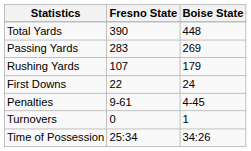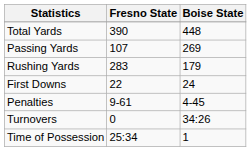(119, 48) 283 -> (119, 48) 107
(119, 66) 107 -> (119, 66) 283
(186, 119) 1 -> (196, 119) 34:26
(196, 137) 34:26 -> (186, 137) 1
